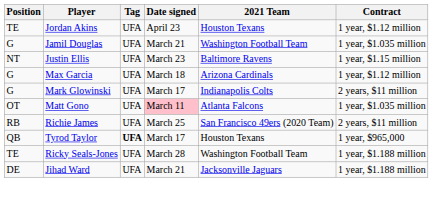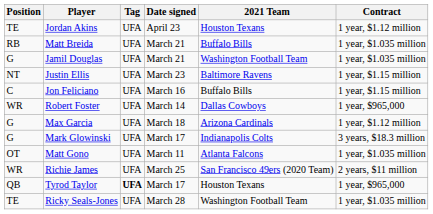+ row: (69, 43)
+ row: (72, 91)
+ row: (72, 106)
(378, 91) 2 years, $11 million -> (381, 138) 3 years, $18.3 million
(166, 106) pink background -> (166, 153) no background
(13, 122) RB -> (15, 169) WR
(382, 153) 1 year, $1.188 million -> (382, 201) 1 year, $1.035 million
- row: (68, 169)
